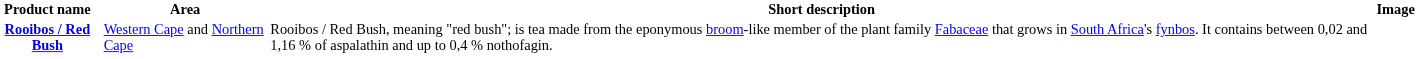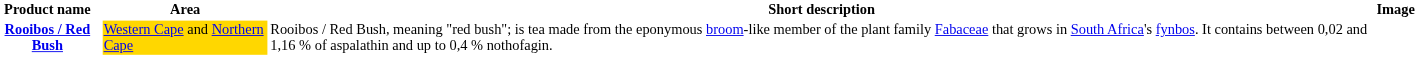(184, 37) no background -> (184, 37) gold background
